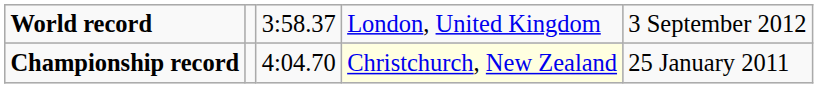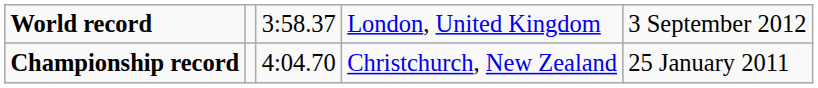(482, 62) lightyellow background -> (482, 62) no background
